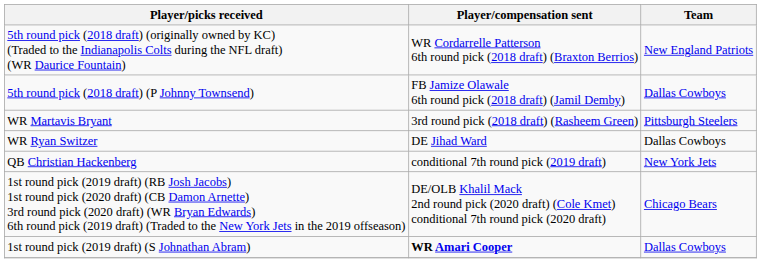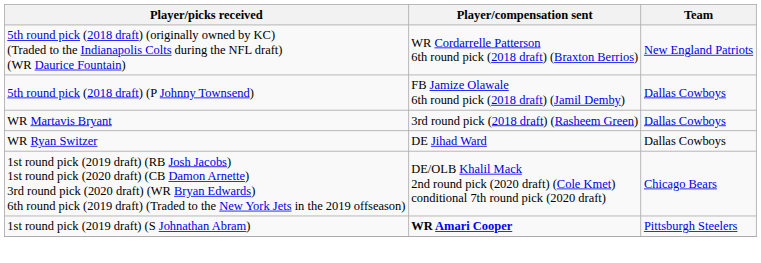(691, 120) Pittsburgh Steelers -> (685, 120) Dallas Cowboys
- row: (72, 161)
(685, 247) Dallas Cowboys -> (691, 226) Pittsburgh Steelers
